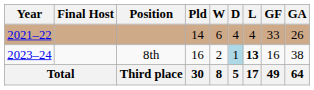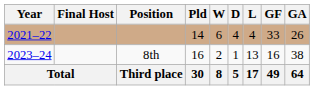(236, 54) lightblue background -> (236, 54) no background
(252, 54) bold -> (252, 54) normal
